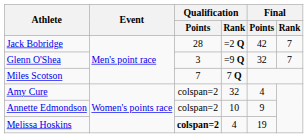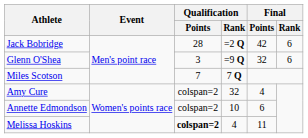(289, 44) 7 -> (289, 44) 6
(289, 60) 7 -> (289, 60) 6
(262, 108) 9 -> (262, 108) 6
(262, 125) 19 -> (262, 125) 11
